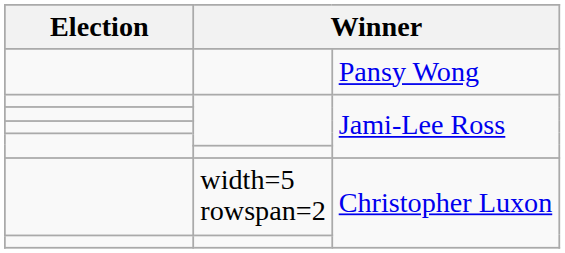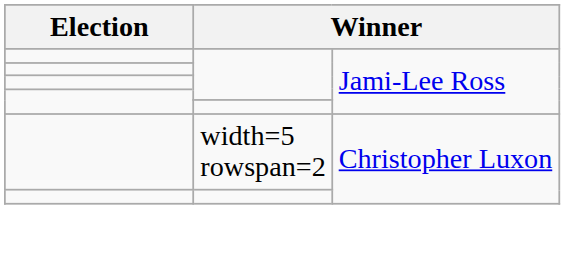- row: (263, 72)
